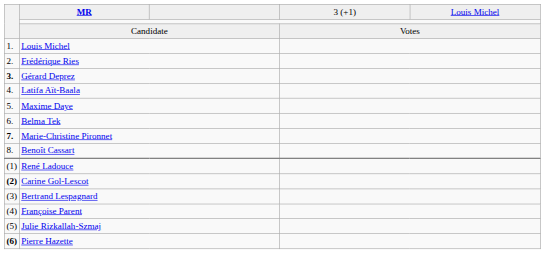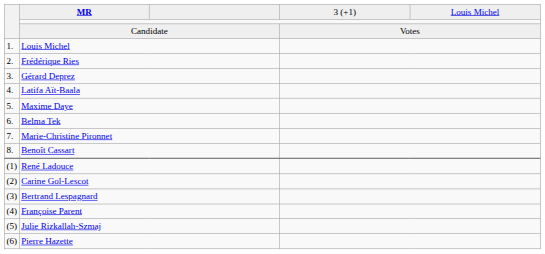(10, 76) bold -> (10, 76) normal
(10, 136) bold -> (10, 136) normal
(12, 181) bold -> (12, 181) normal
(12, 241) bold -> (12, 241) normal
